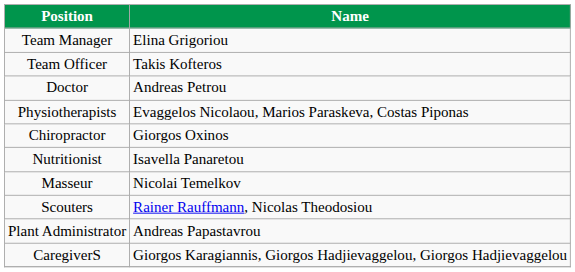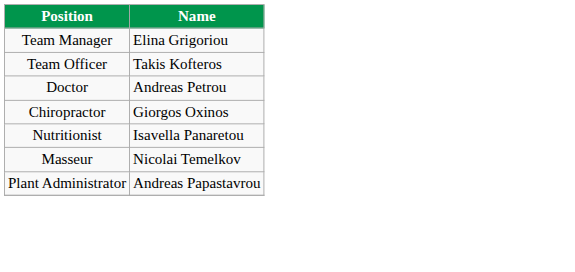- row: (67, 111)
- row: (67, 207)
- row: (67, 254)
